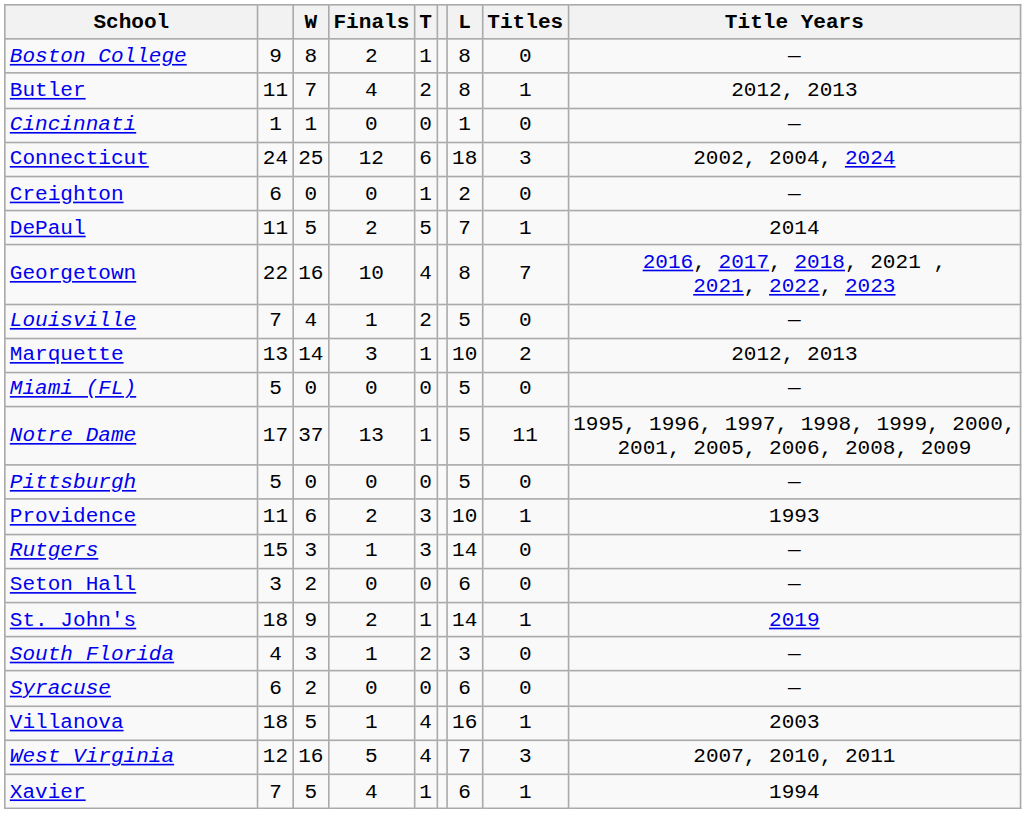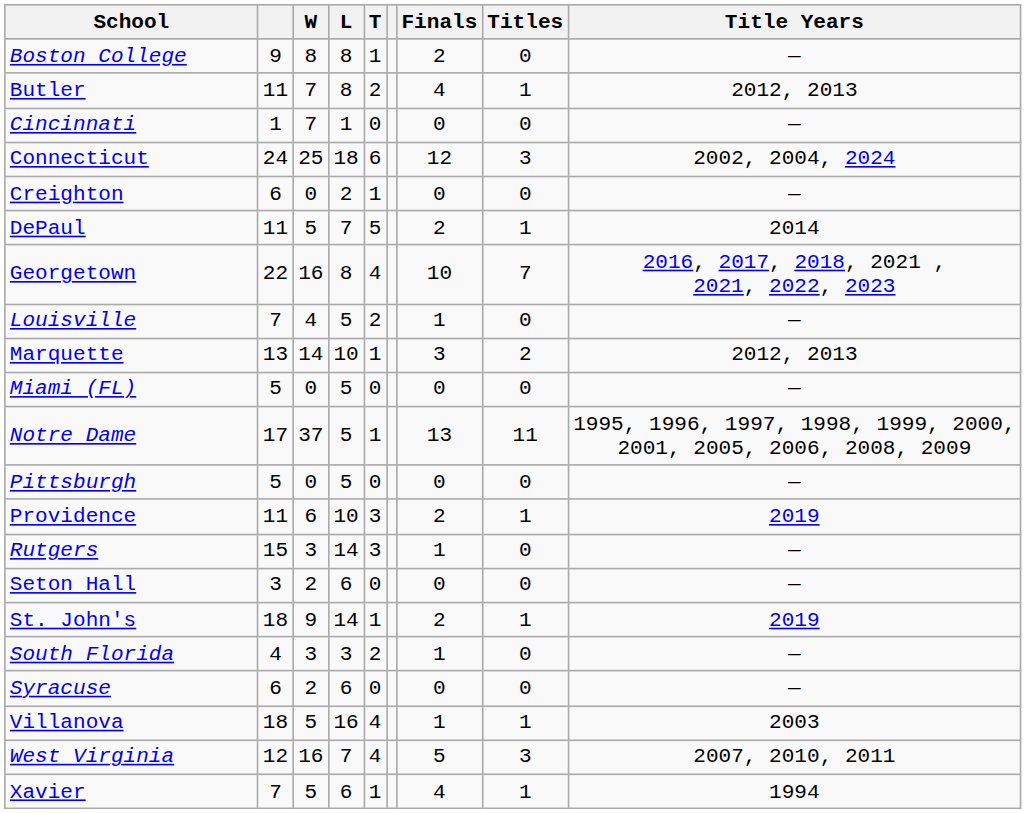columns swapped: (465, 22) <-> (371, 22)
(311, 125) 1 -> (311, 125) 7
(794, 517) 1993 -> (794, 517) 2019
